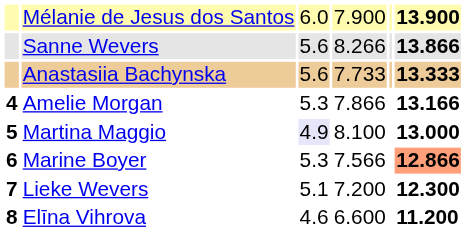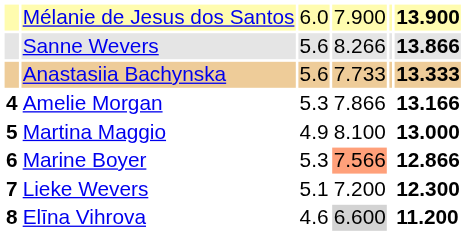(314, 131) lavender background -> (314, 131) no background
(360, 160) no background -> (360, 160) lightsalmon background
(428, 160) lightsalmon background -> (428, 160) no background
(360, 217) no background -> (360, 217) lightgrey background
